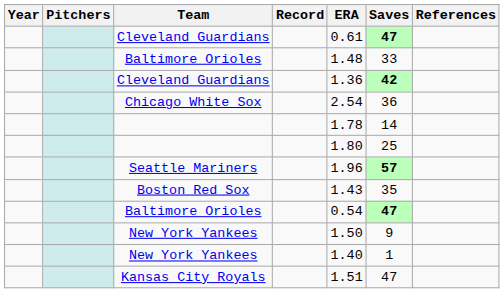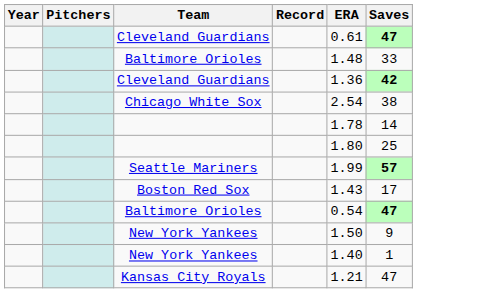- column: (456, 15)
(389, 103) 36 -> (389, 103) 38
(347, 168) 1.96 -> (347, 168) 1.99
(389, 190) 35 -> (389, 190) 17
(347, 277) 1.51 -> (347, 277) 1.21
